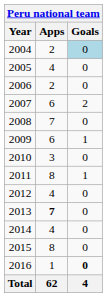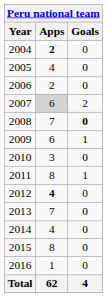(52, 49) normal -> (52, 49) bold
(85, 49) lightblue background -> (85, 49) no background
(52, 103) no background -> (52, 103) lightgrey background
(85, 121) normal -> (85, 121) bold
(52, 193) normal -> (52, 193) bold
(52, 211) bold -> (52, 211) normal
(85, 265) bold -> (85, 265) normal
